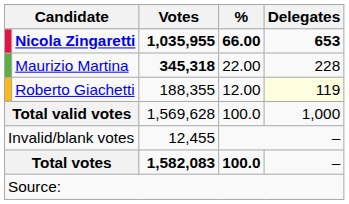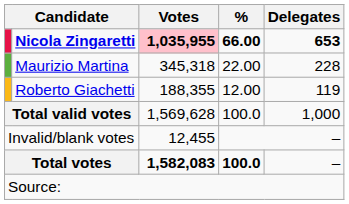(181, 41) no background -> (181, 41) pink background
(187, 65) bold -> (187, 65) normal
(328, 90) lightyellow background -> (328, 90) no background
